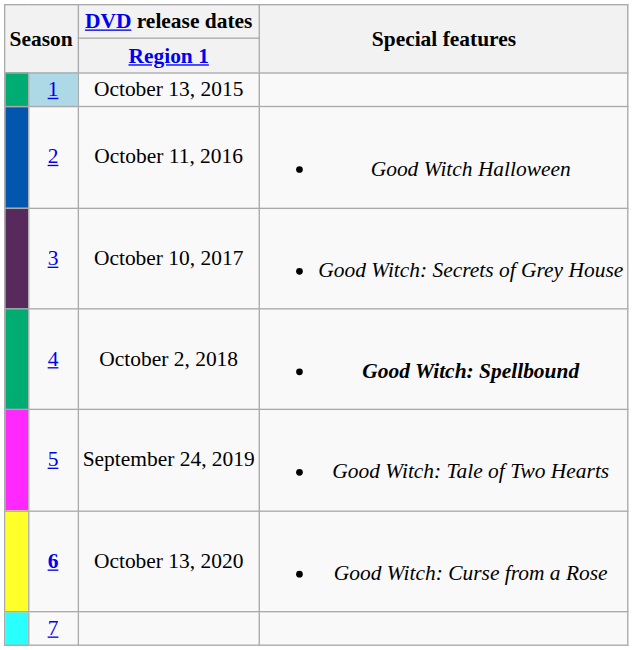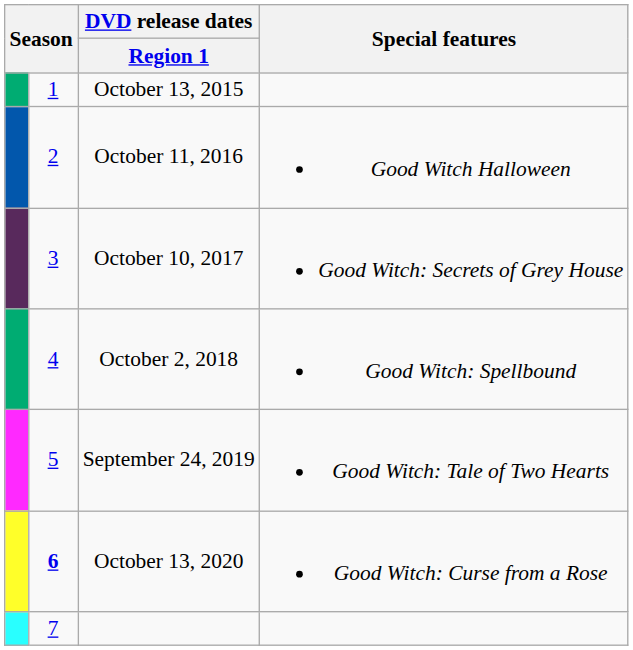(53, 89) lightblue background -> (53, 89) no background
(444, 371) bold -> (444, 371) normal
